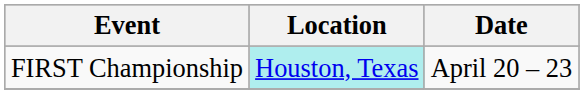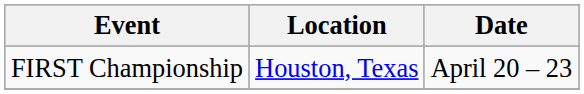(337, 67) paleturquoise background -> (337, 67) no background
